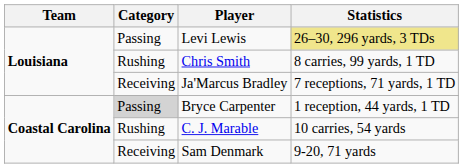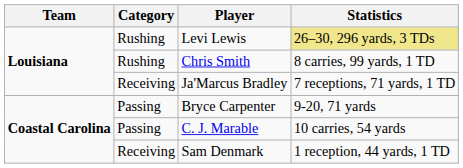(139, 38) Passing -> (141, 38) Rushing
(139, 106) lightgrey background -> (139, 106) no background
(372, 106) 1 reception, 44 yards, 1 TD -> (335, 106) 9-20, 71 yards
(141, 128) Rushing -> (139, 128) Passing
(335, 151) 9-20, 71 yards -> (372, 151) 1 reception, 44 yards, 1 TD
